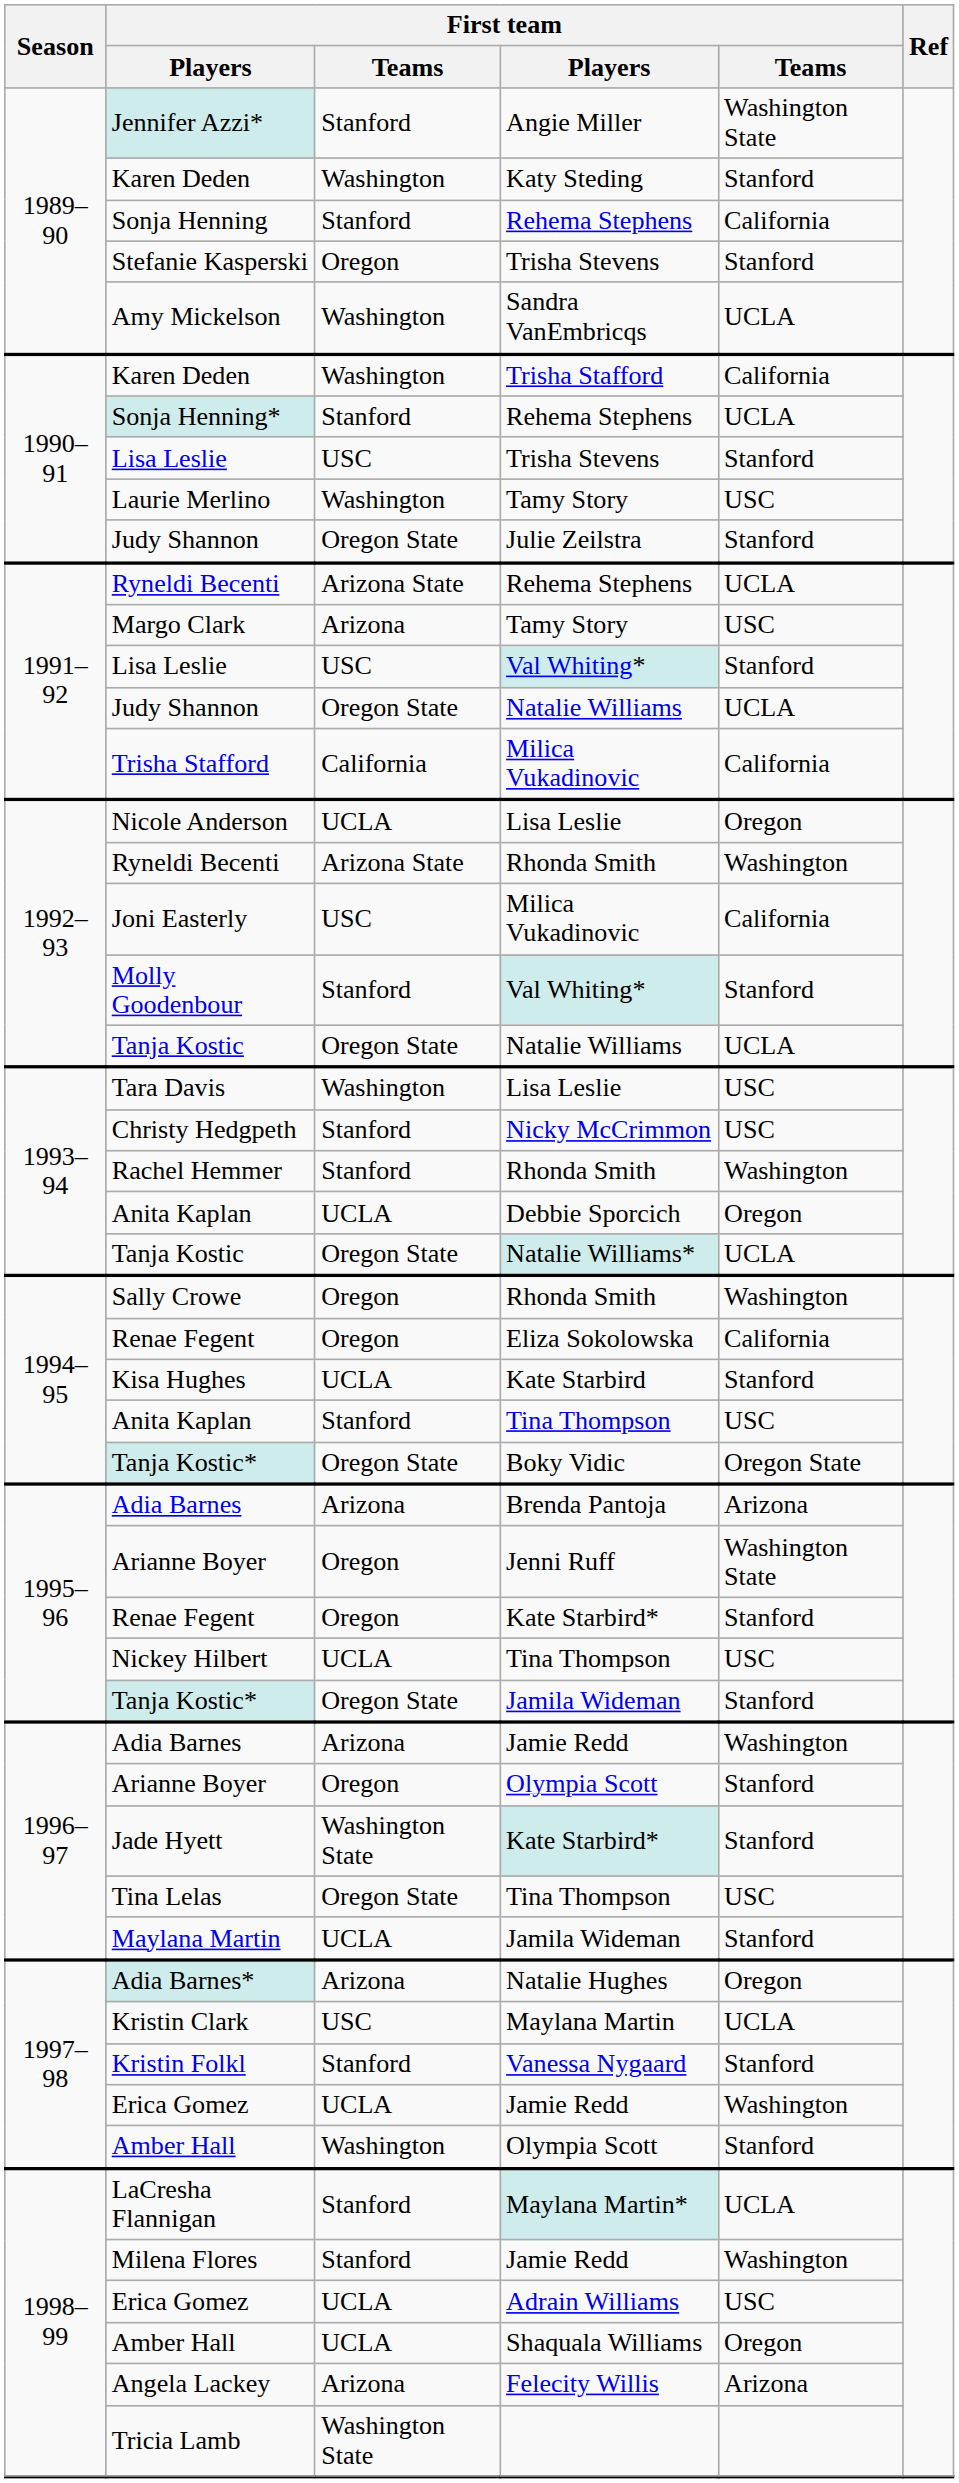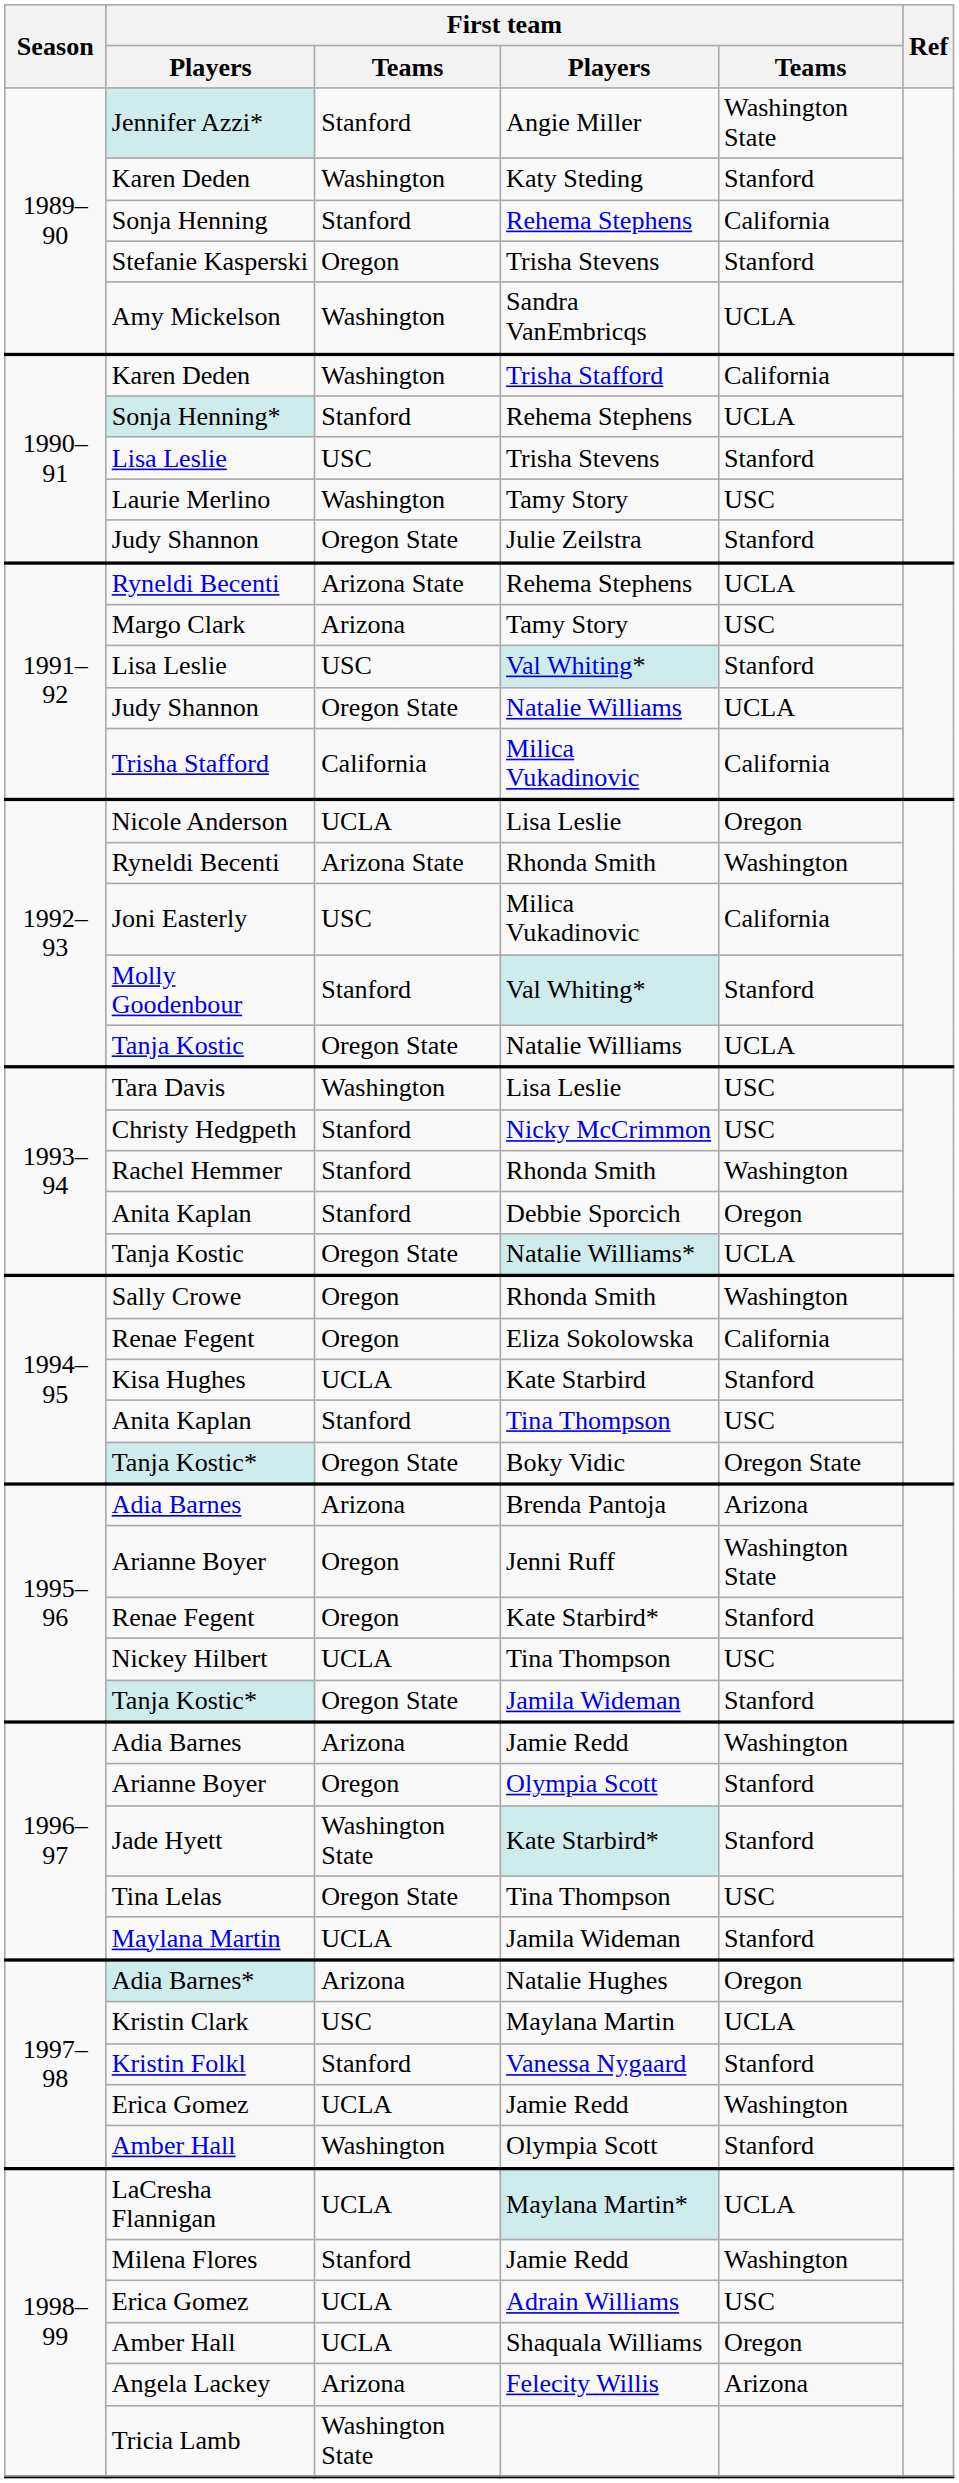(357, 1212) UCLA -> (366, 1212) Stanford
(366, 2203) Stanford -> (357, 2203) UCLA
